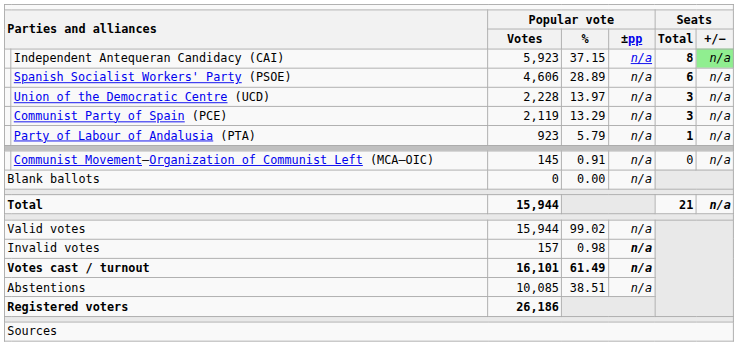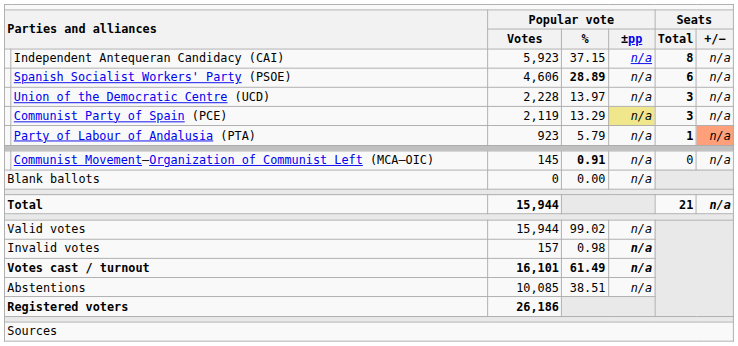(720, 58) lightgreen background -> (720, 58) no background
(588, 78) normal -> (588, 78) bold
(641, 116) no background -> (641, 116) khaki background
(720, 135) no background -> (720, 135) lightsalmon background
(591, 160) normal -> (591, 160) bold
